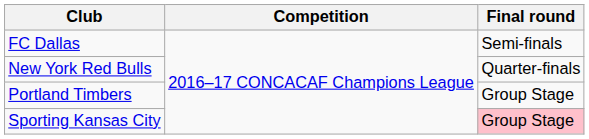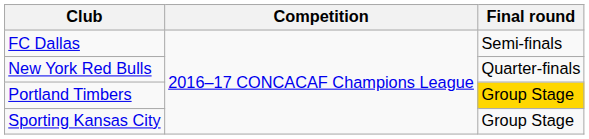(528, 95) no background -> (528, 95) gold background
(528, 120) pink background -> (528, 120) no background
